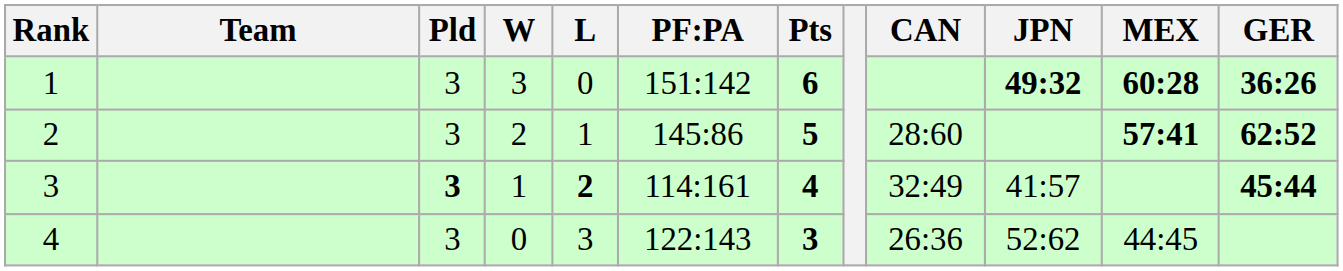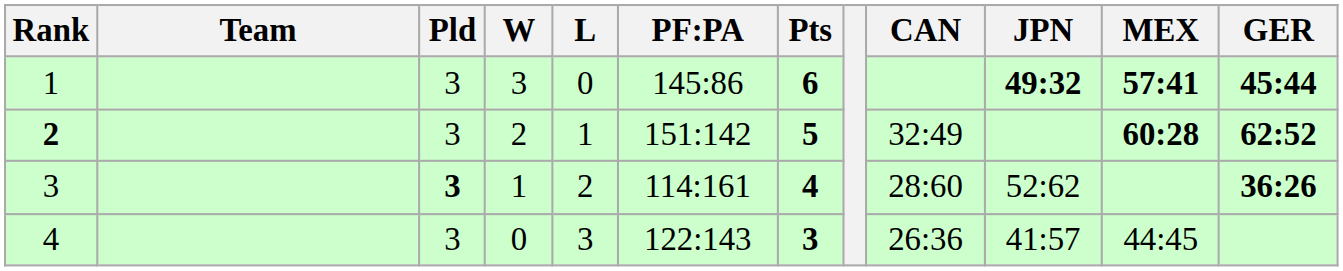(698, 82) 151:142 -> (698, 82) 145:86
(1161, 82) 60:28 -> (1161, 82) 57:41
(1278, 82) 36:26 -> (1278, 82) 45:44
(51, 134) normal -> (51, 134) bold
(698, 134) 145:86 -> (698, 134) 151:142
(926, 134) 28:60 -> (926, 134) 32:49
(1161, 134) 57:41 -> (1161, 134) 60:28
(585, 186) bold -> (585, 186) normal
(926, 186) 32:49 -> (926, 186) 28:60
(1043, 186) 41:57 -> (1043, 186) 52:62
(1278, 186) 45:44 -> (1278, 186) 36:26
(1043, 238) 52:62 -> (1043, 238) 41:57
